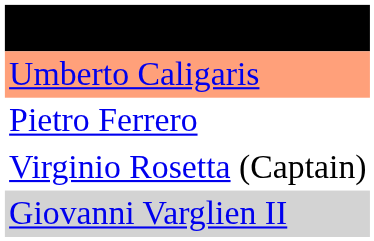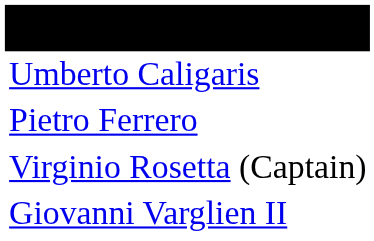(134, 73) lightsalmon background -> (134, 73) no background
(148, 213) lightgrey background -> (148, 213) no background
